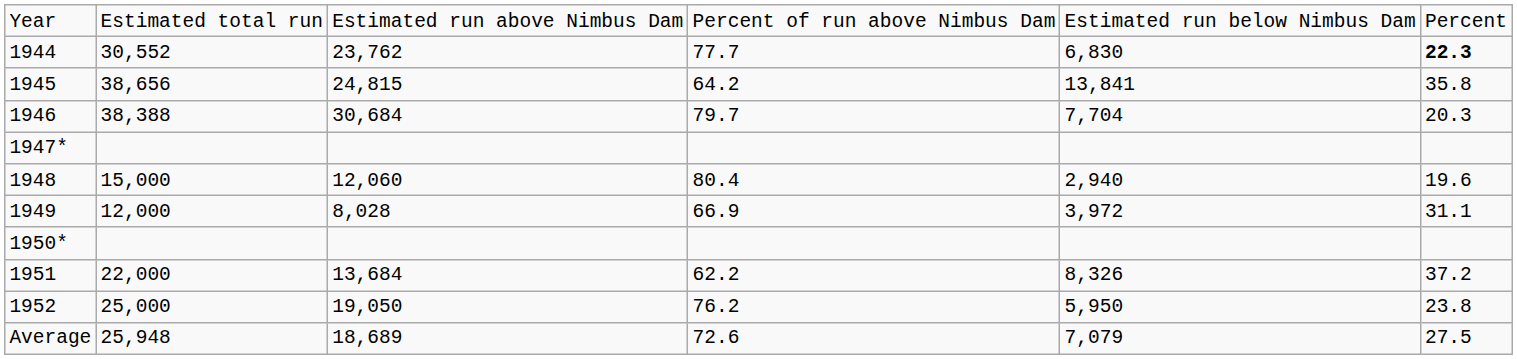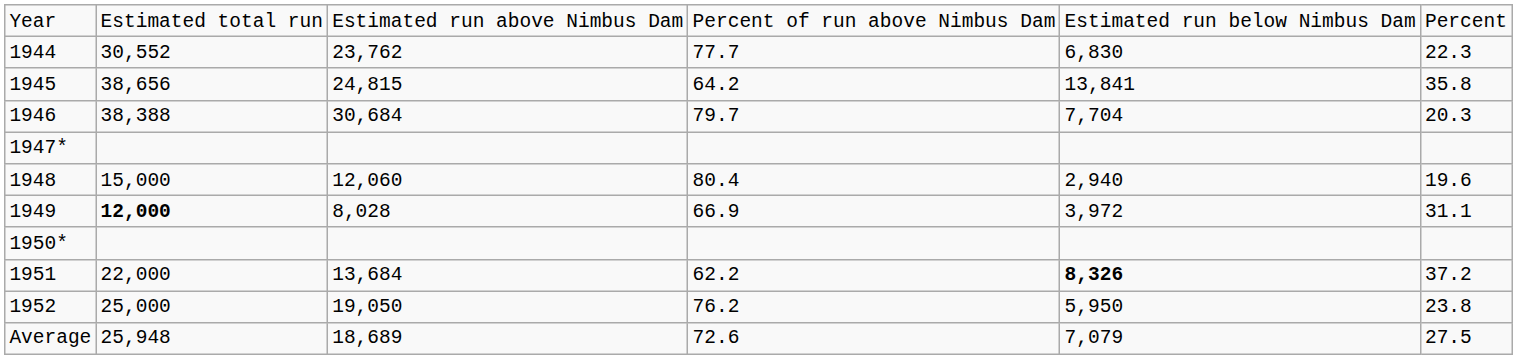(1448, 52) bold -> (1448, 52) normal
(136, 211) normal -> (136, 211) bold
(1094, 275) normal -> (1094, 275) bold
